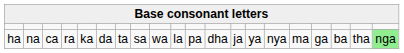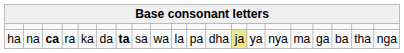(52, 39) normal -> (52, 39) bold
(123, 39) normal -> (124, 39) bold
(238, 39) no background -> (239, 39) khaki background
(386, 39) lightgreen background -> (387, 39) no background
